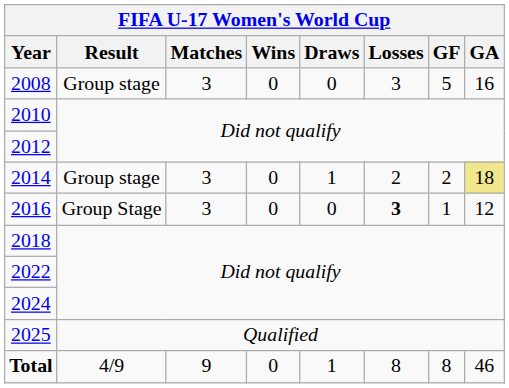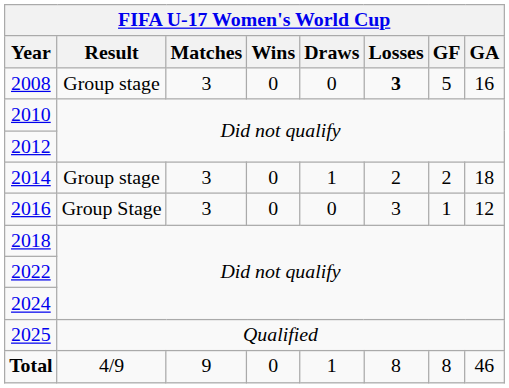(396, 83) normal -> (396, 83) bold
(484, 177) khaki background -> (484, 177) no background
(396, 209) bold -> (396, 209) normal
